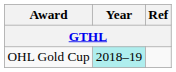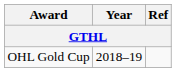(119, 57) paleturquoise background -> (119, 57) no background
